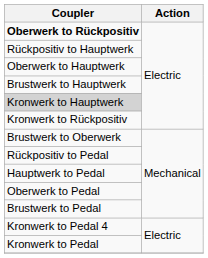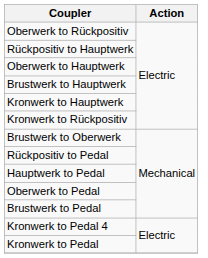(73, 31) bold -> (68, 31) normal
(65, 102) lightgrey background -> (65, 102) no background
